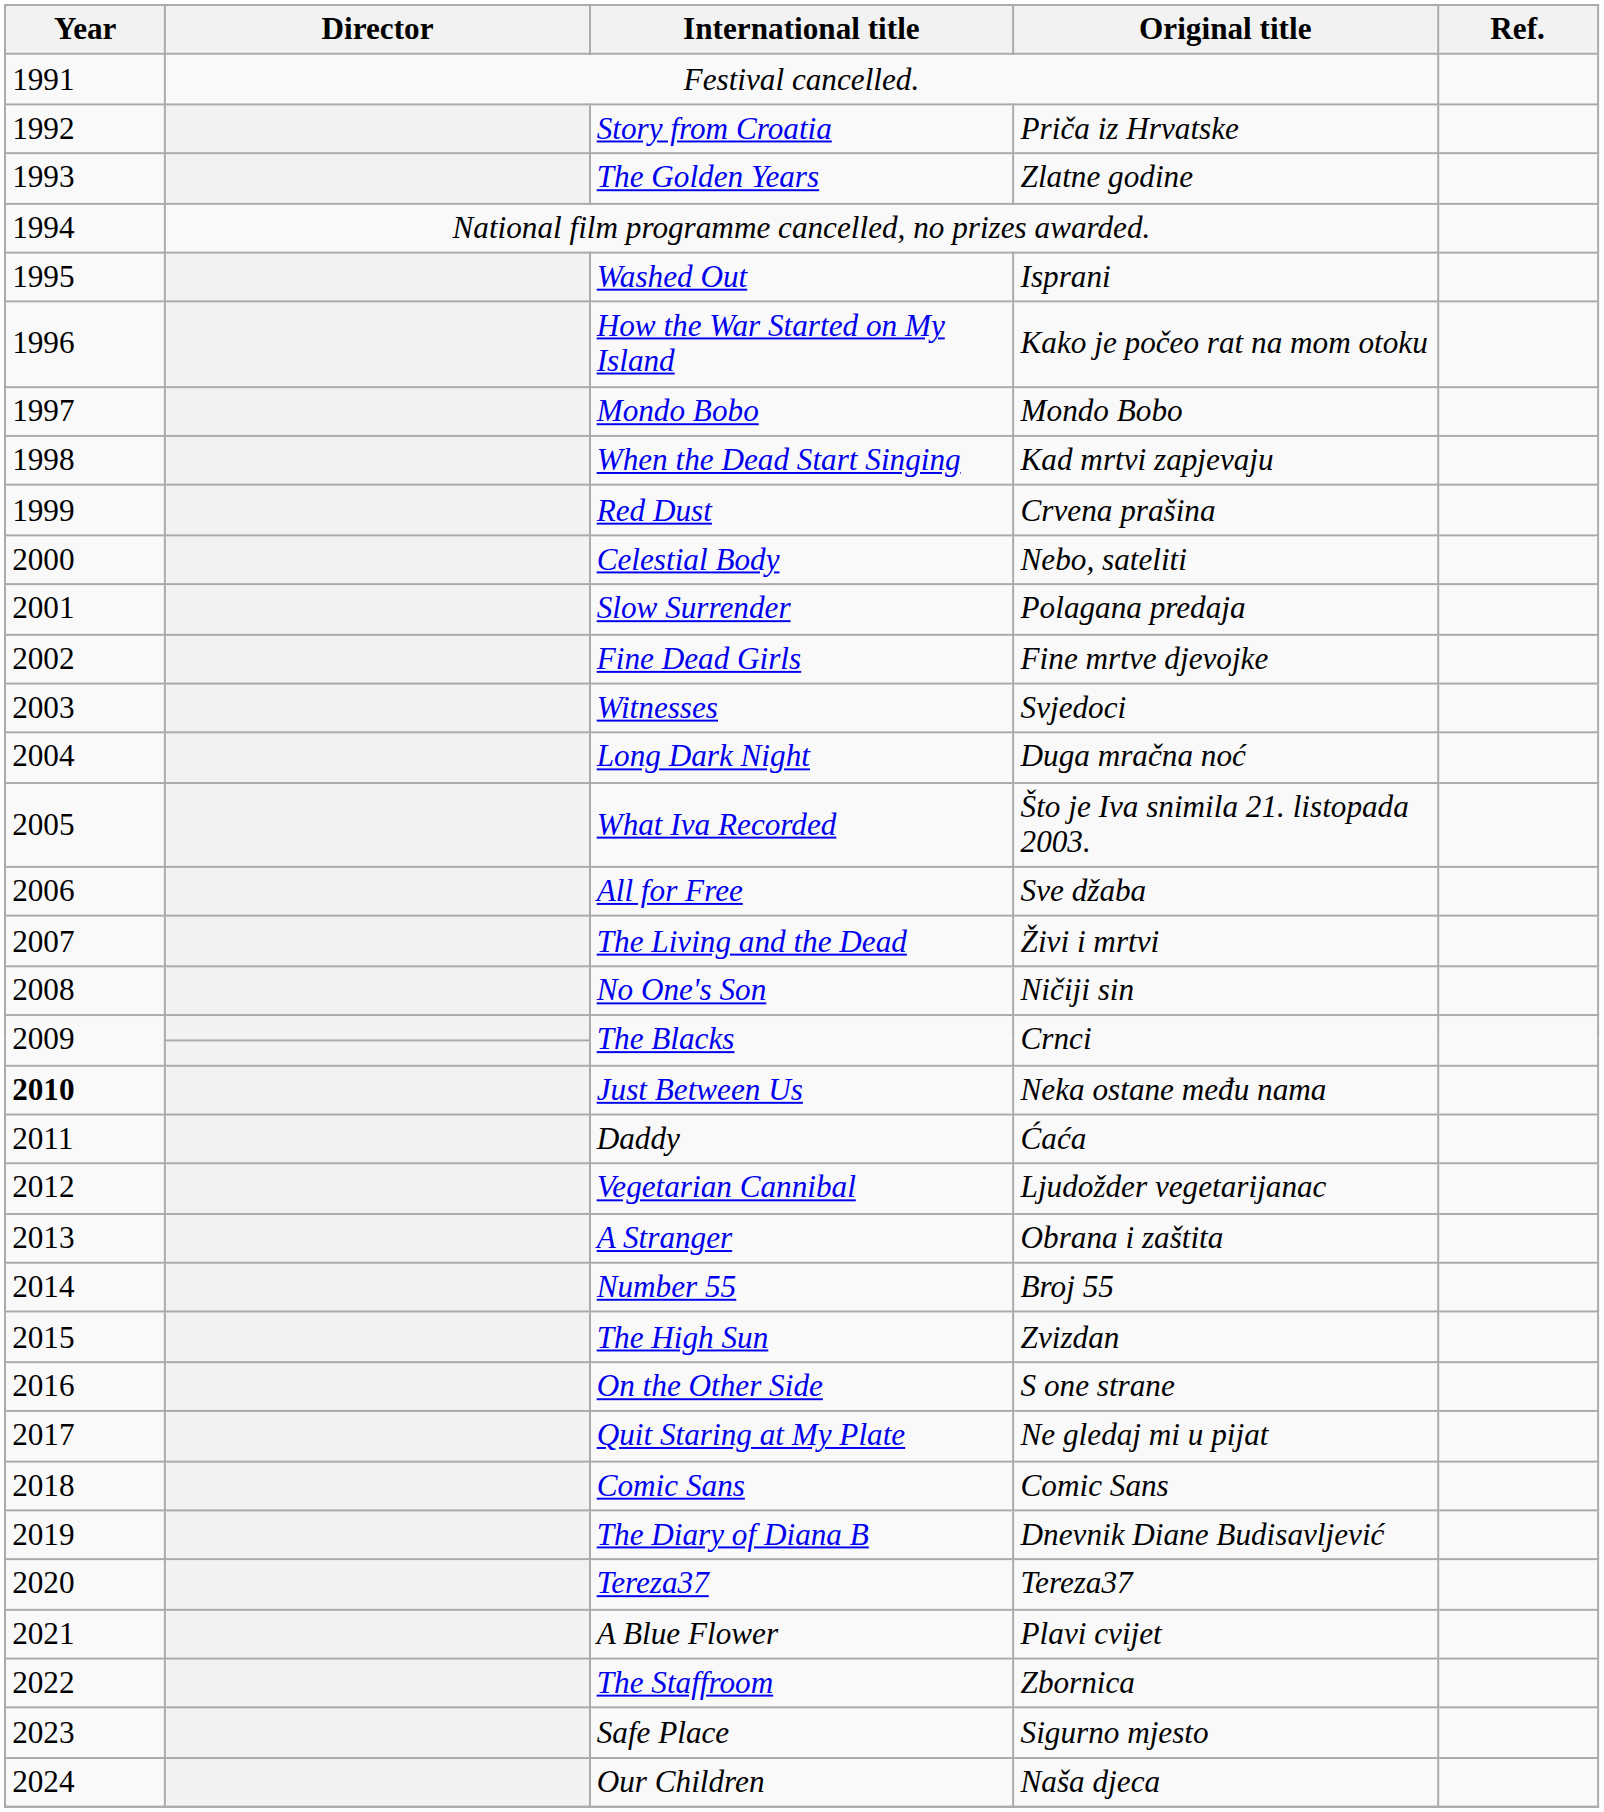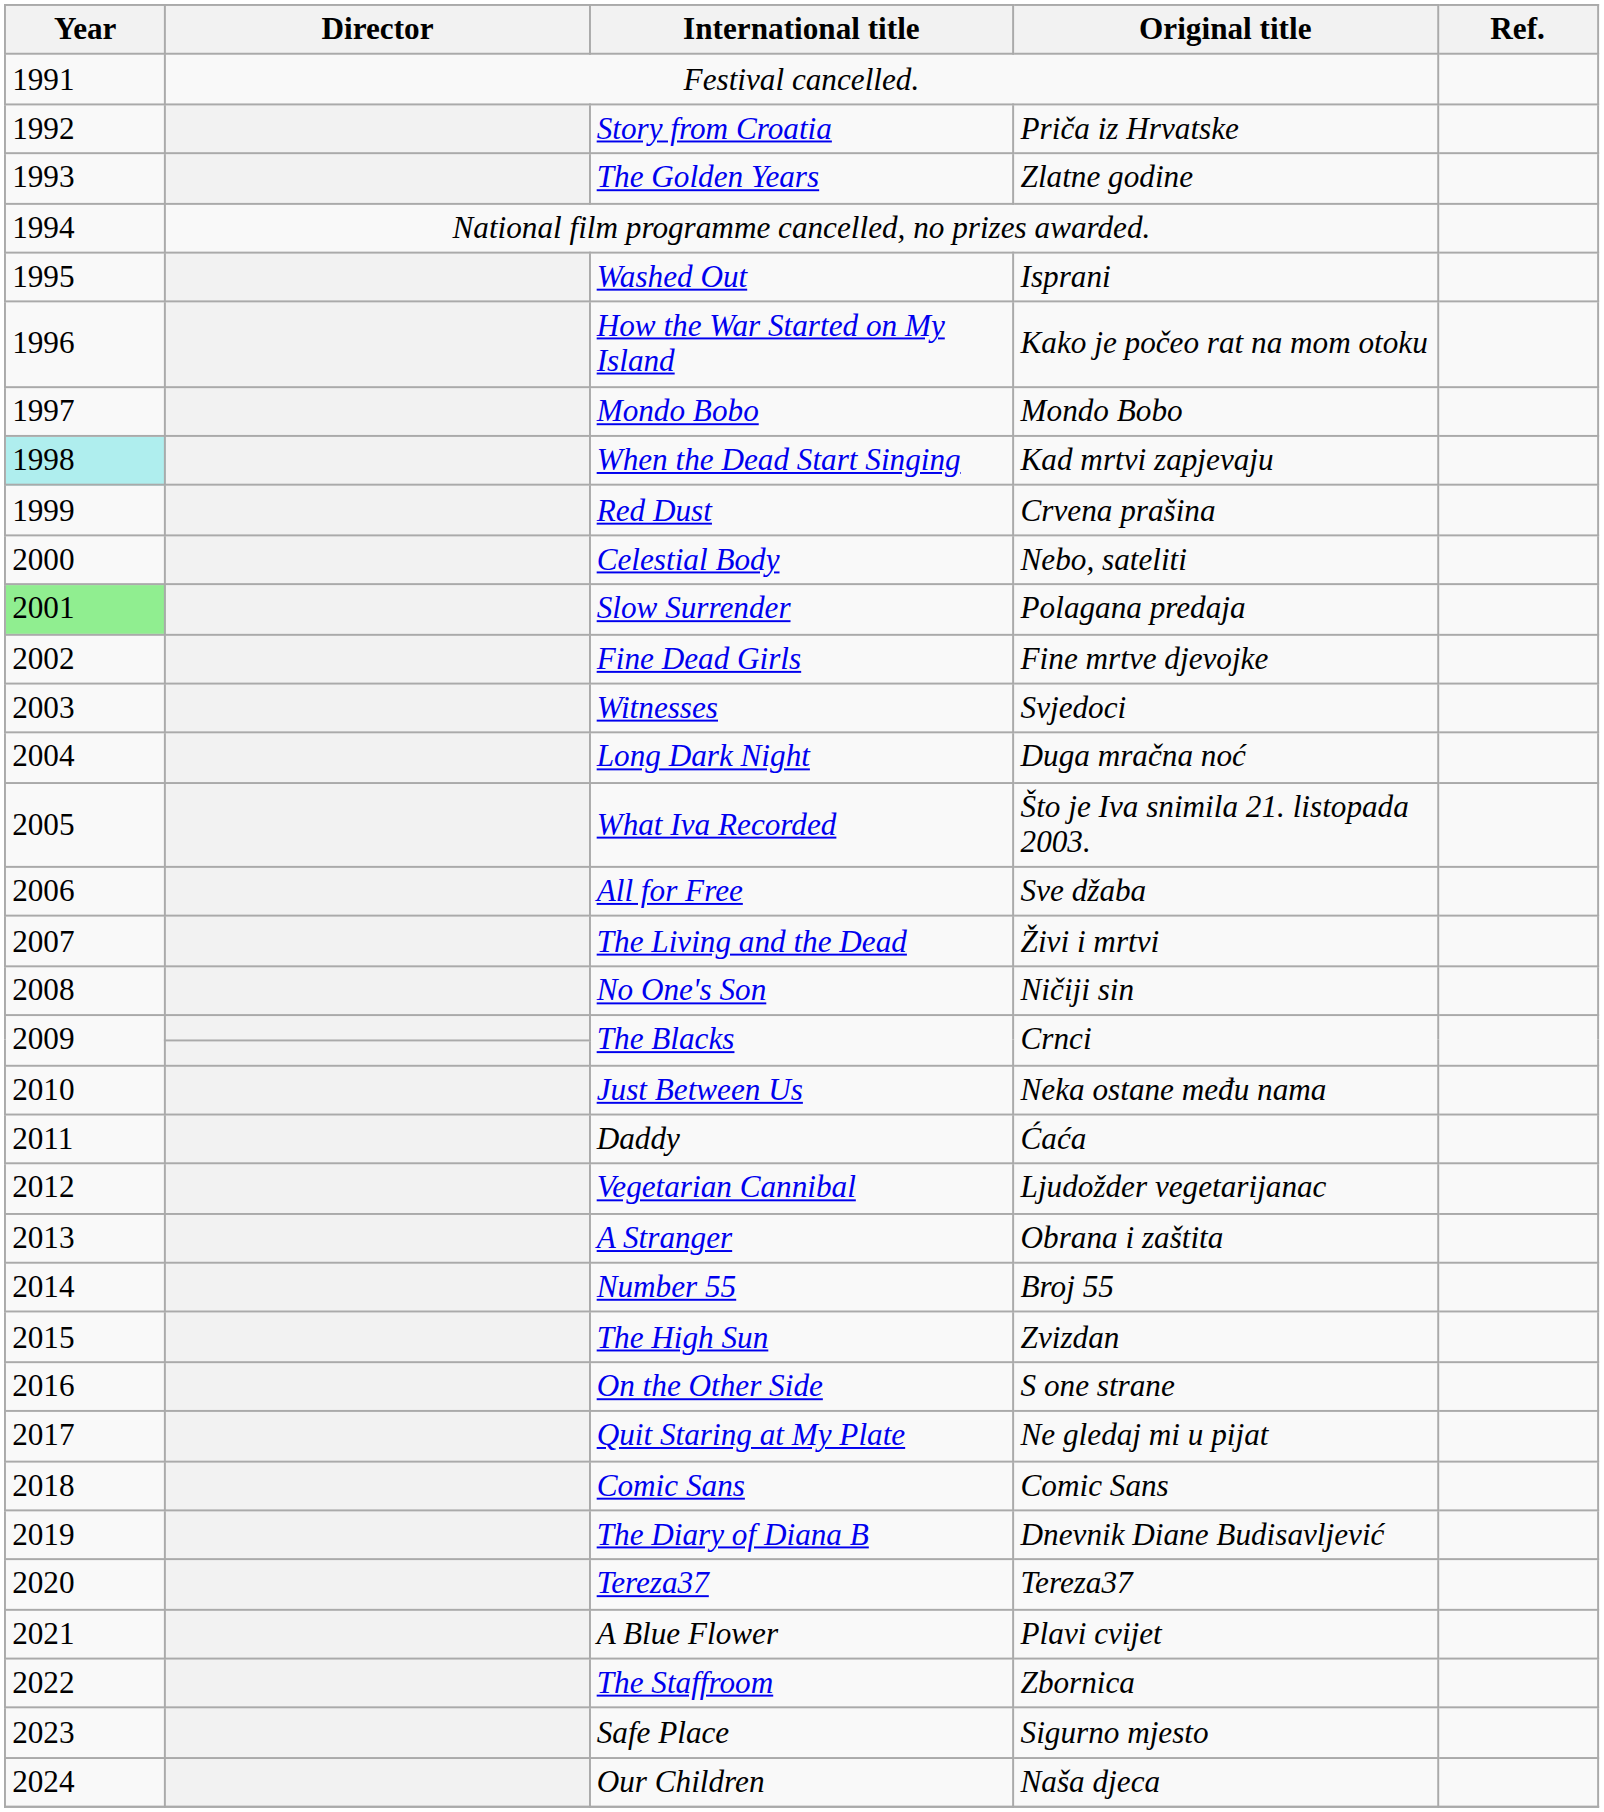(43, 460) no background -> (43, 460) paleturquoise background
(43, 608) no background -> (43, 608) lightgreen background
(43, 1089) bold -> (43, 1089) normal
